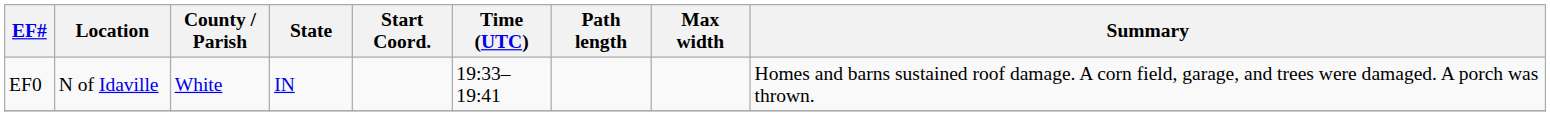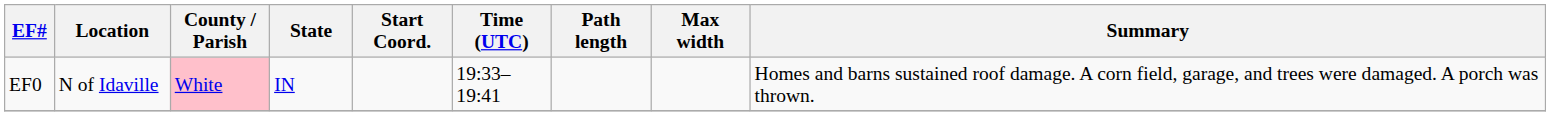(199, 83) no background -> (199, 83) pink background
